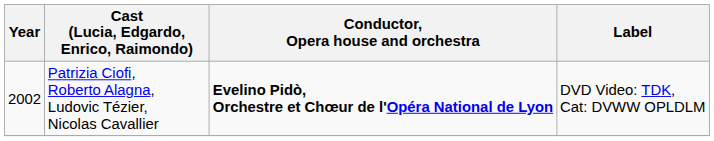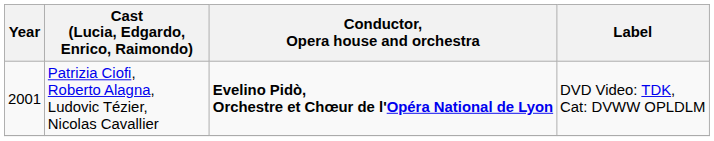(24, 98) 2002 -> (24, 98) 2001
